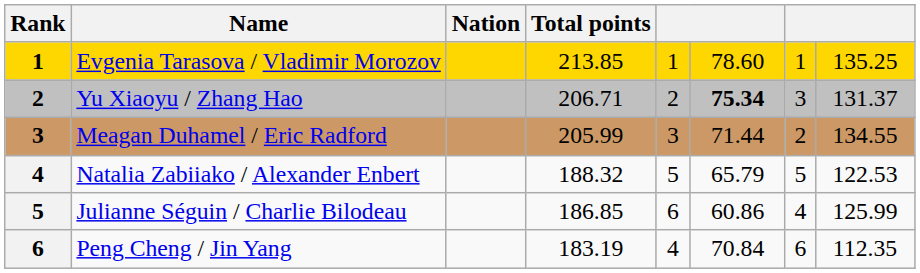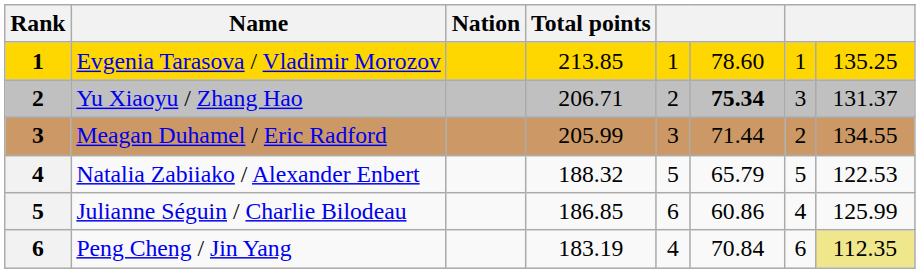(865, 248) no background -> (865, 248) khaki background
